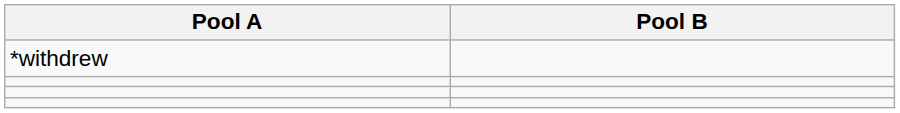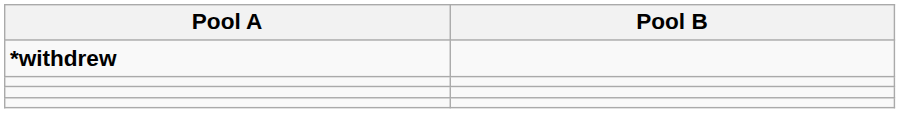(59, 58) normal -> (63, 58) bold
